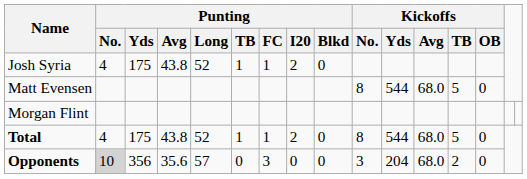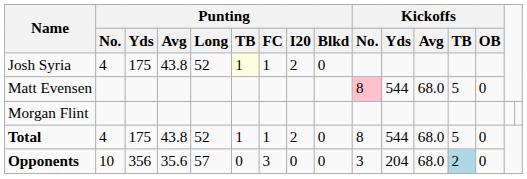(239, 64) no background -> (239, 64) lightyellow background
(360, 88) no background -> (360, 88) pink background
(107, 161) lightgrey background -> (107, 161) no background
(455, 161) no background -> (455, 161) lightblue background
